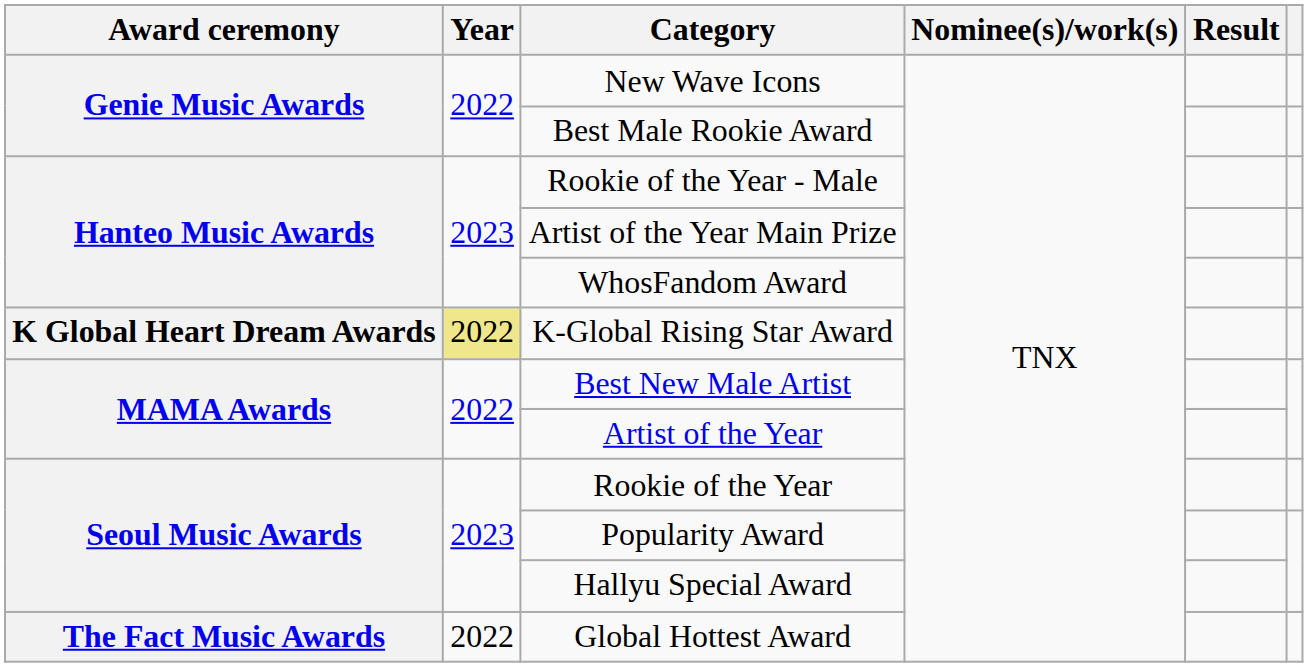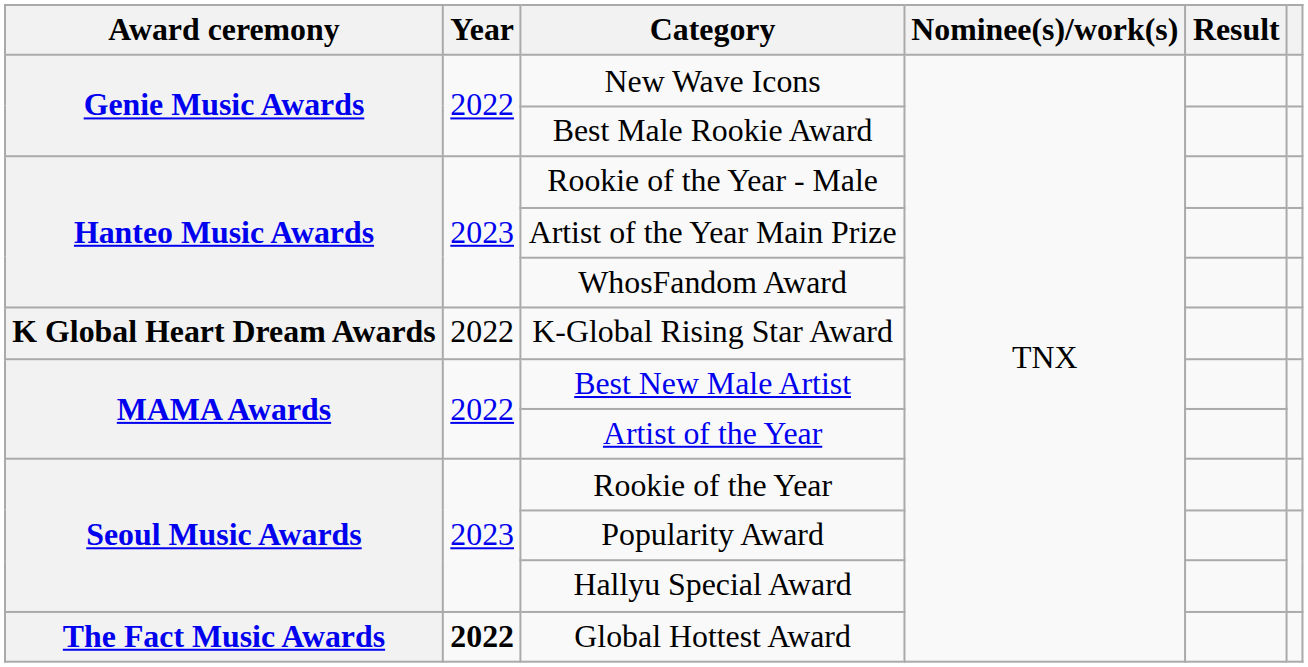(482, 332) khaki background -> (482, 332) no background
(482, 635) normal -> (482, 635) bold
